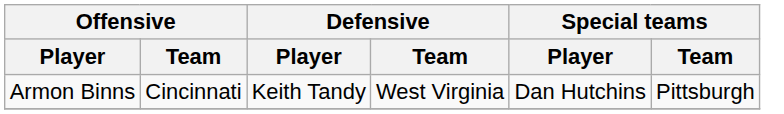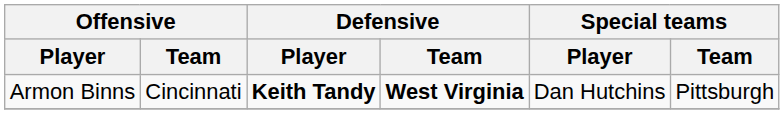(309, 91) normal -> (314, 91) bold
(440, 91) normal -> (455, 91) bold
